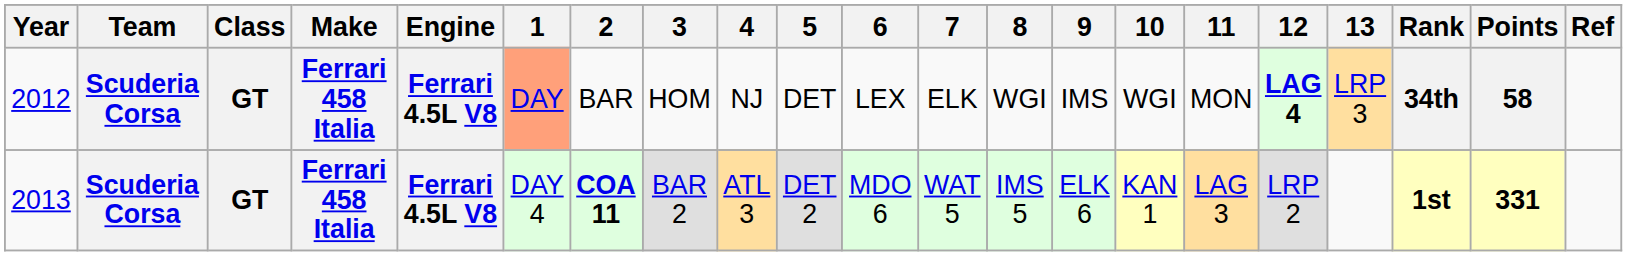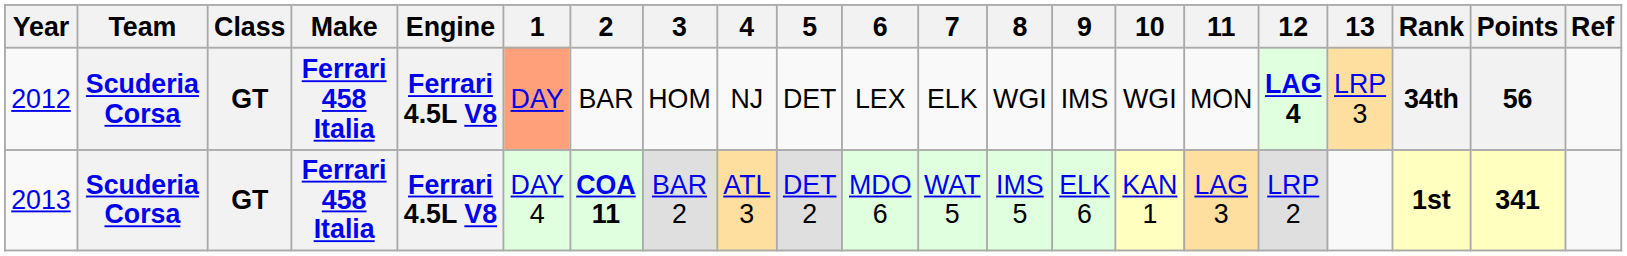(1518, 99) 58 -> (1518, 99) 56
(1518, 200) 331 -> (1518, 200) 341
